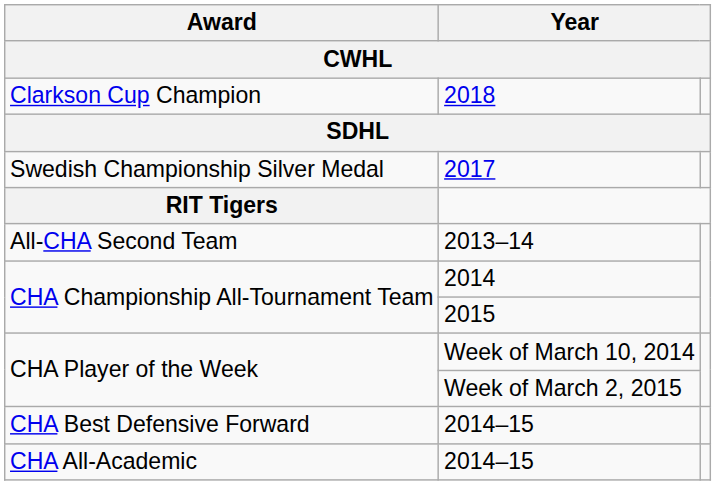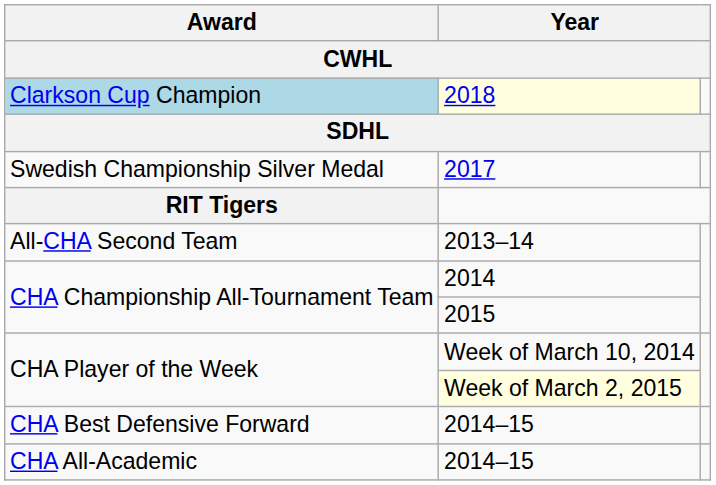(136, 95) no background -> (136, 95) lightblue background
(470, 95) no background -> (470, 95) lightyellow background
(563, 388) no background -> (563, 388) lightyellow background
